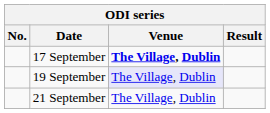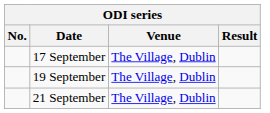(166, 56) bold -> (163, 56) normal
(163, 77) lavender background -> (163, 77) no background
